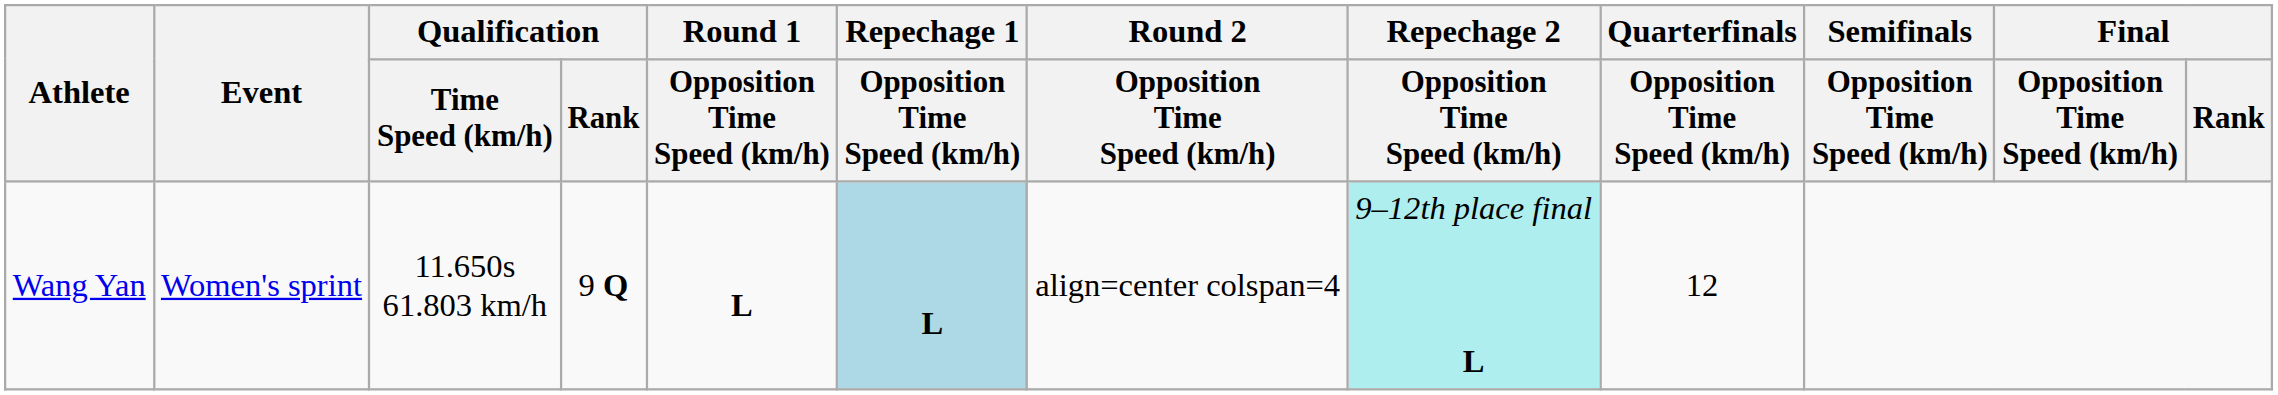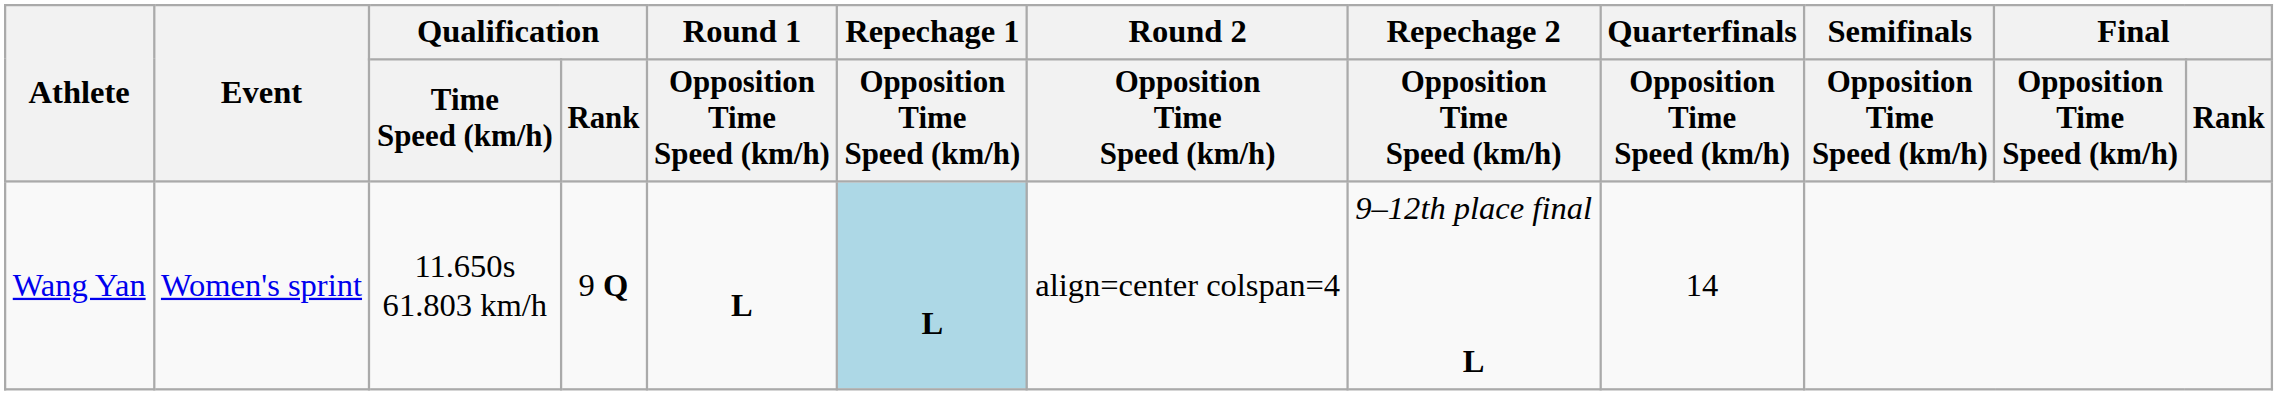(1474, 285) paleturquoise background -> (1474, 285) no background
(1702, 285) 12 -> (1702, 285) 14
